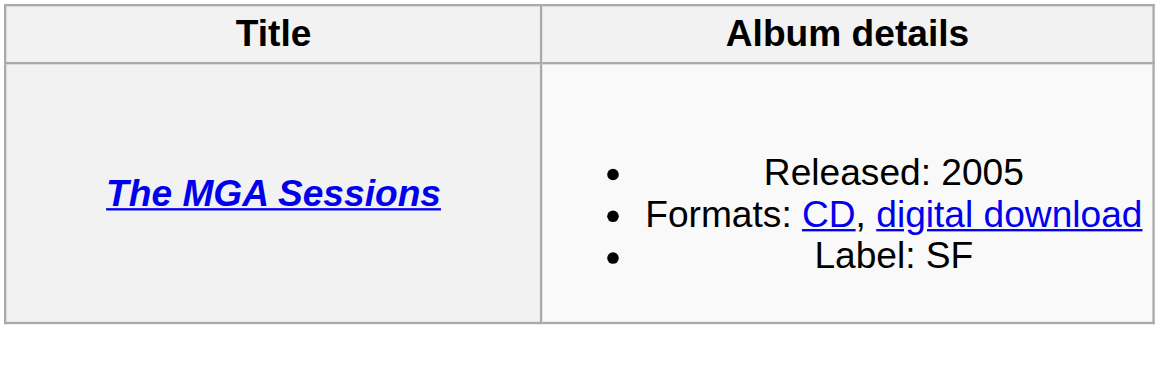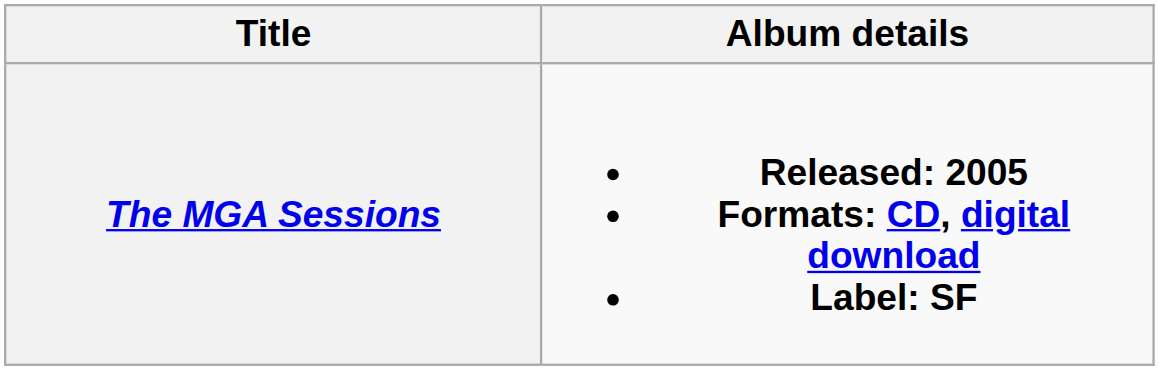(847, 214) normal -> (847, 235) bold
